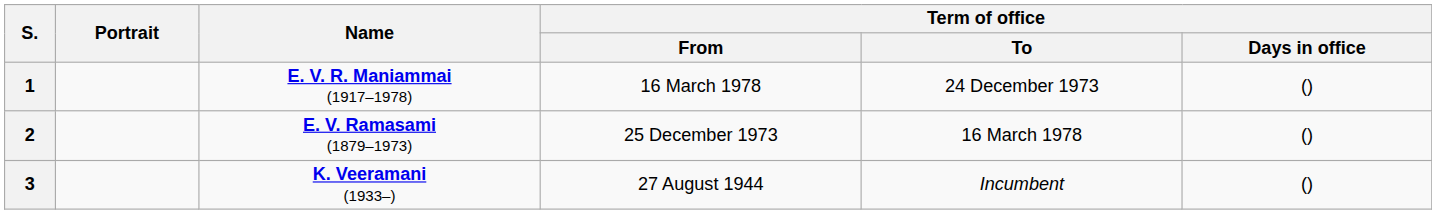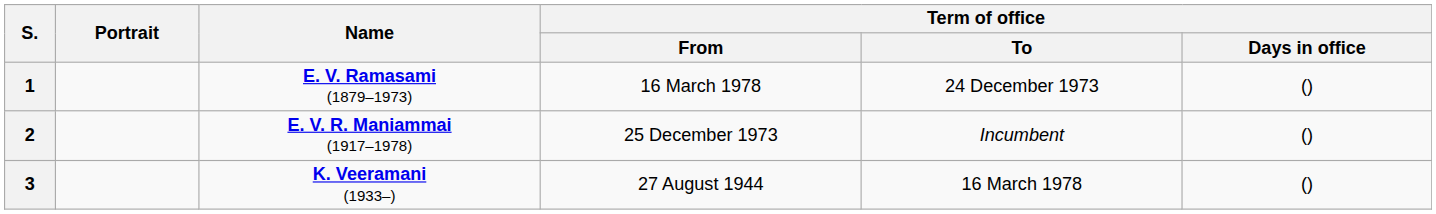(370, 86) E. V. R. Maniammai (1917–1978) -> (370, 86) E. V. Ramasami (1879–1973)
(370, 135) E. V. Ramasami (1879–1973) -> (370, 135) E. V. R. Maniammai (1917–1978)
(1022, 135) 16 March 1978 -> (1022, 135) Incumbent
(1022, 184) Incumbent -> (1022, 184) 16 March 1978
